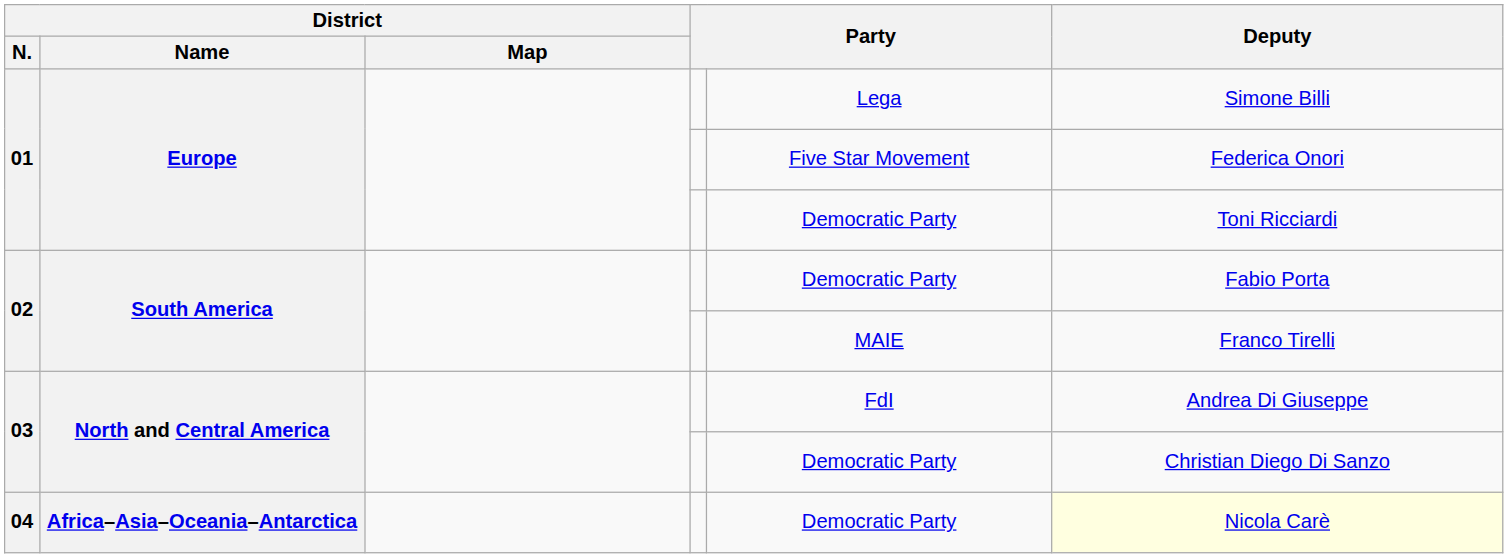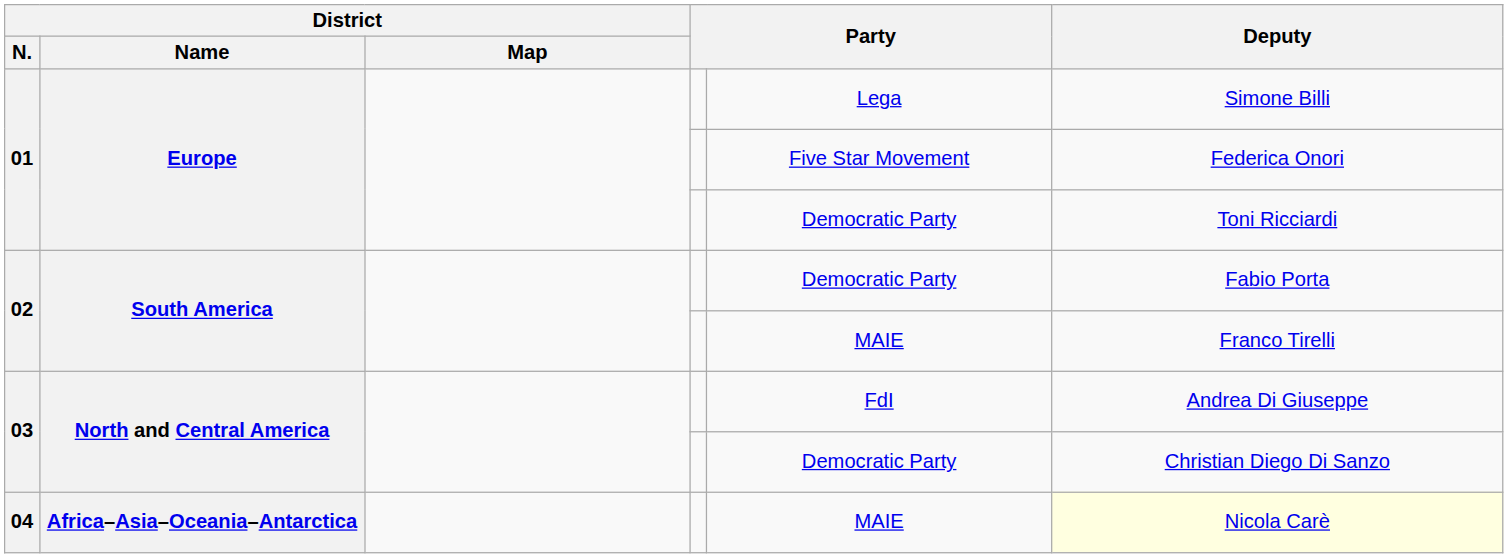(879, 522) Democratic Party -> (879, 522) MAIE
